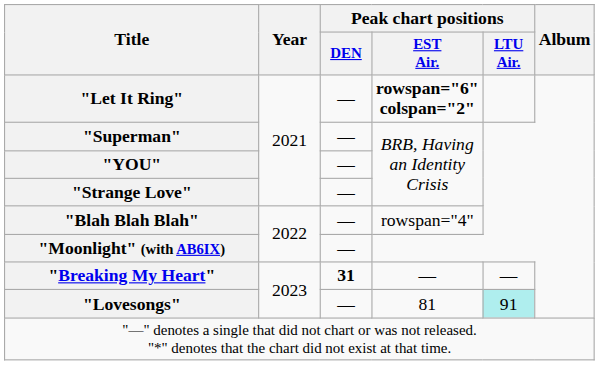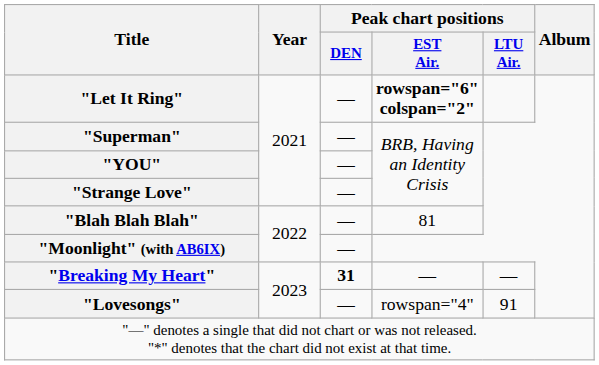(427, 220) rowspan="4" -> (427, 220) 81
(427, 303) 81 -> (427, 303) rowspan="4"
(509, 303) paleturquoise background -> (509, 303) no background
